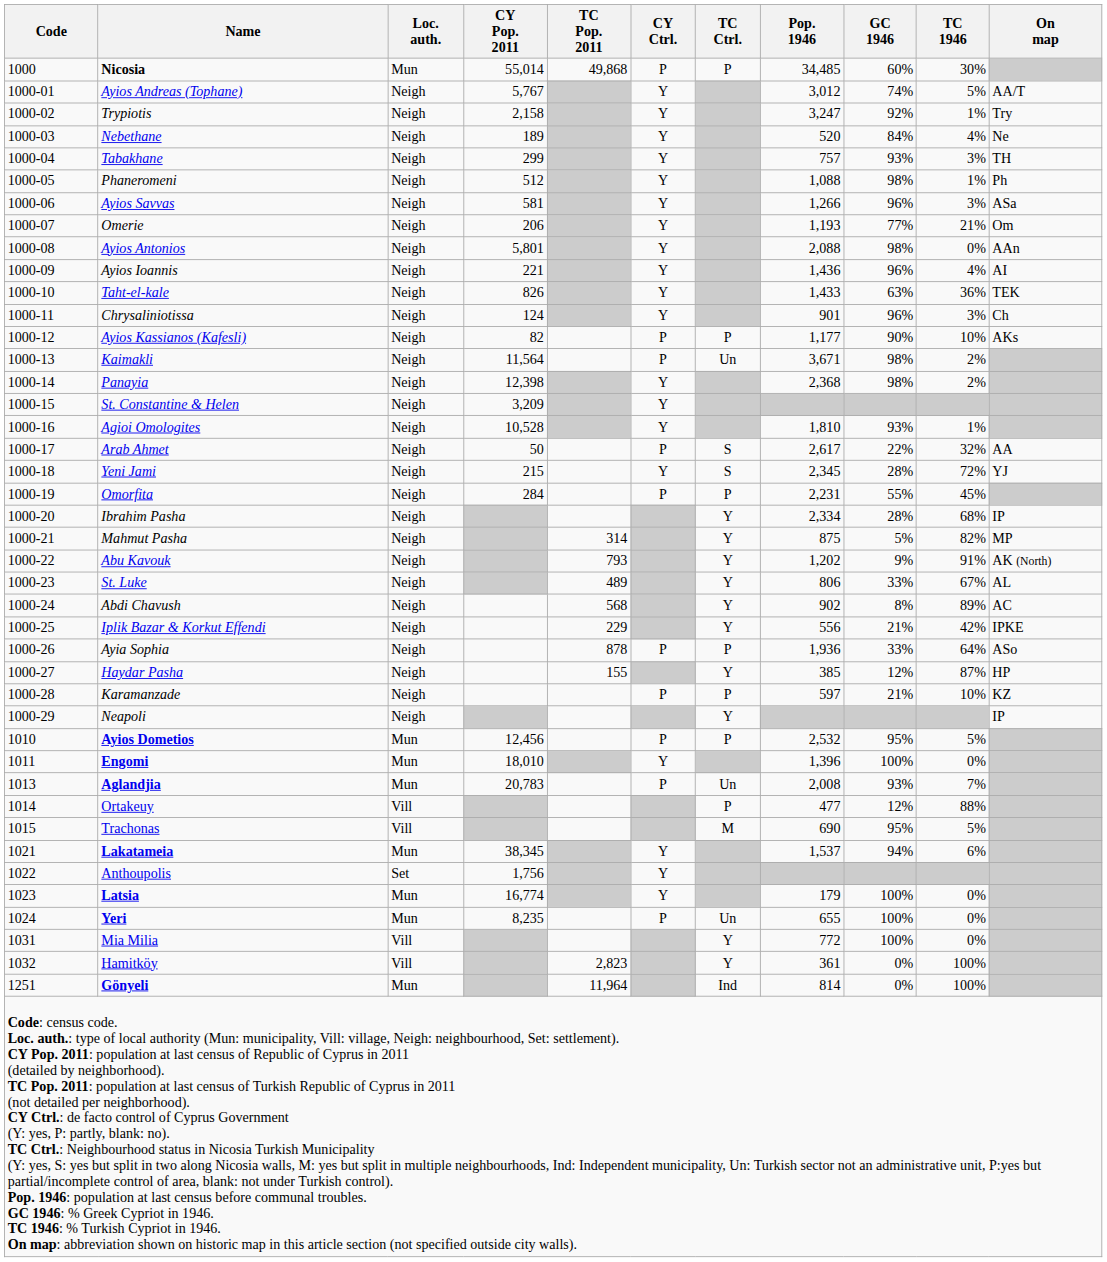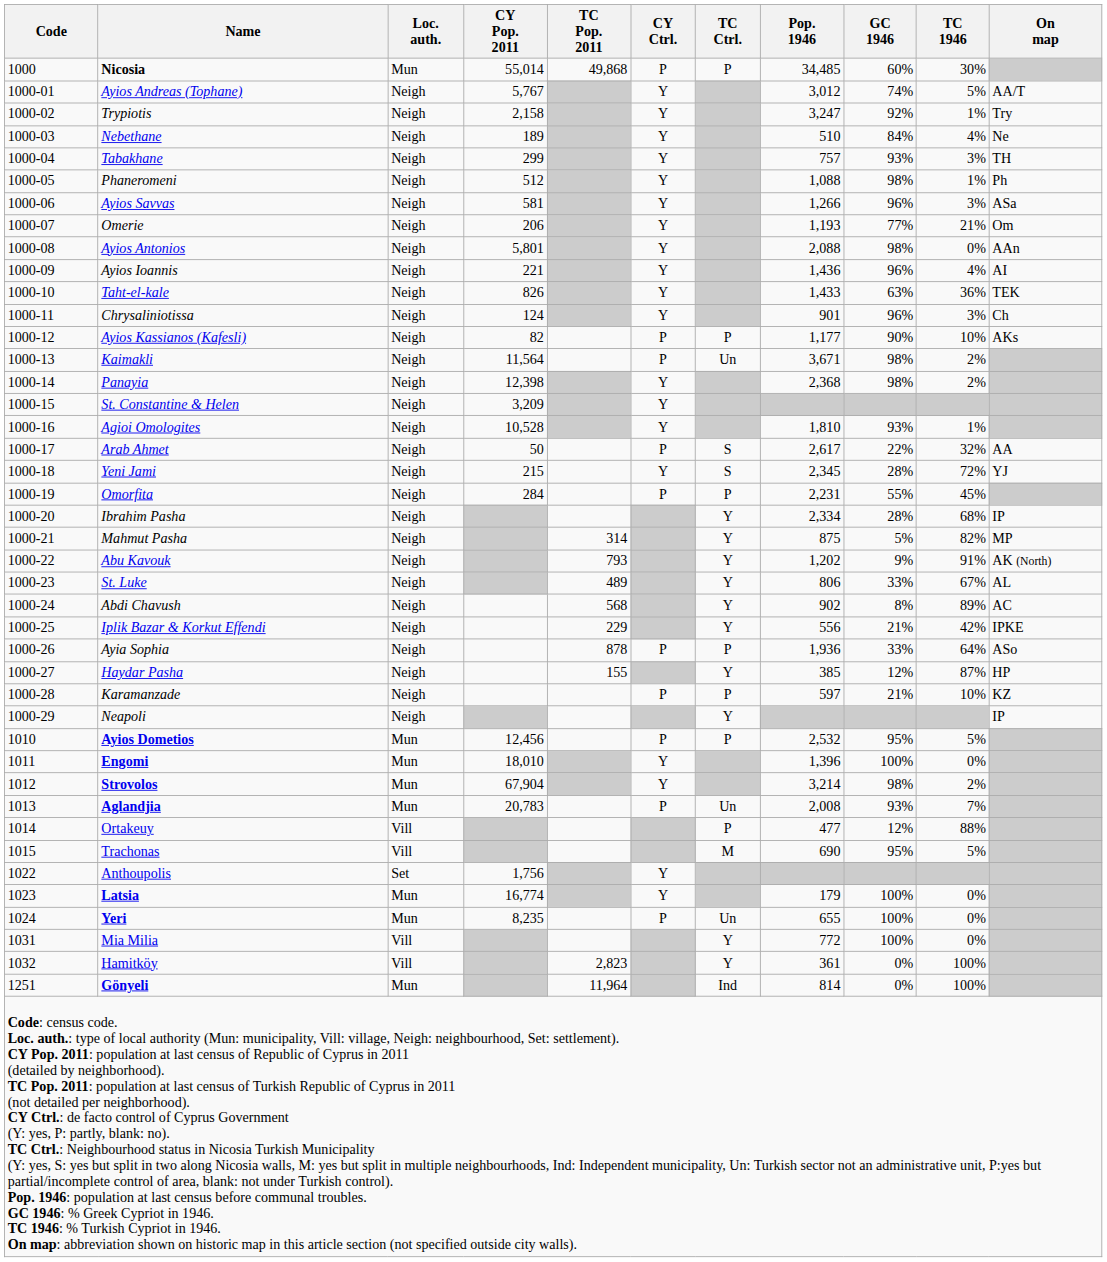(830, 136) 520 -> (830, 136) 510
+ row: (129, 784)
- row: (137, 851)
